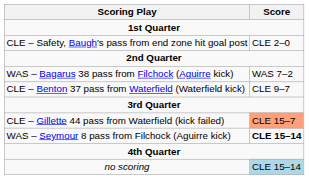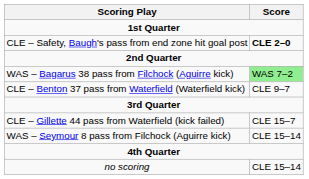(271, 43) normal -> (271, 43) bold
(272, 74) no background -> (272, 74) lightgreen background
(274, 120) lightsalmon background -> (274, 120) no background
(277, 136) bold -> (276, 136) normal
(276, 167) lightblue background -> (276, 167) no background
